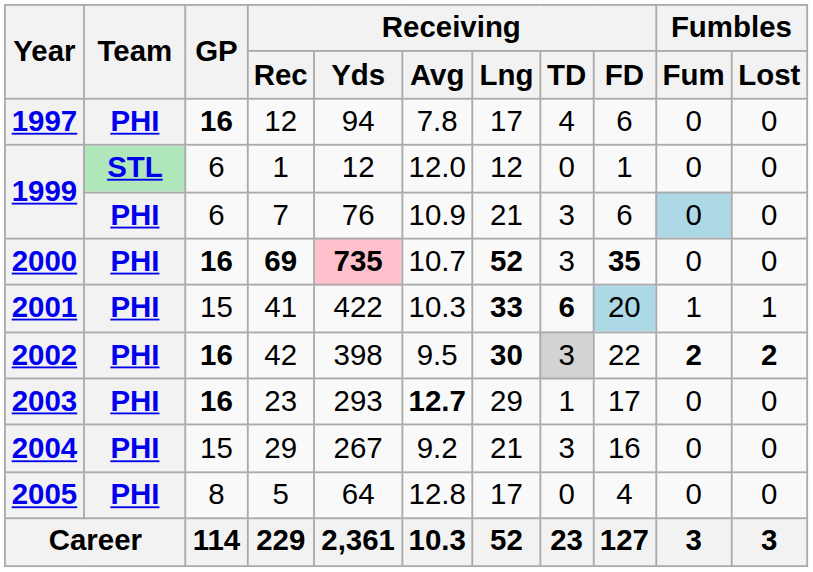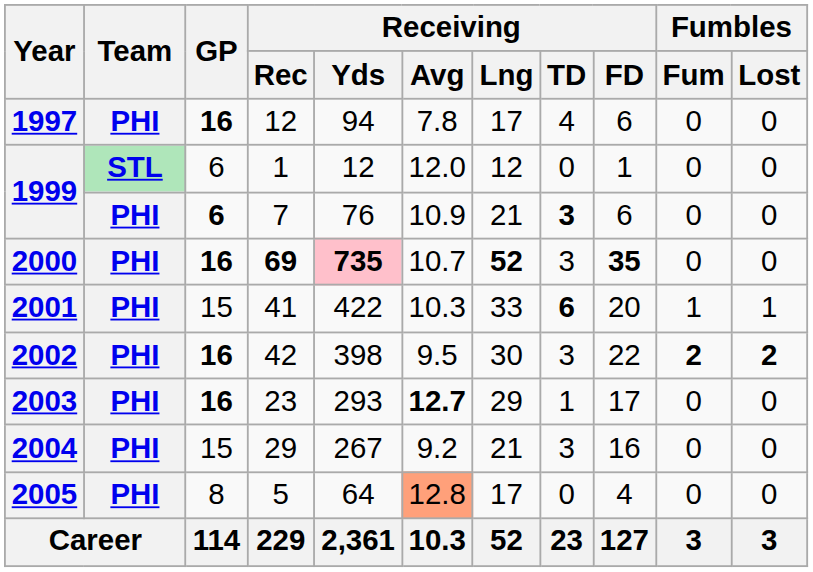(216, 214) normal -> (216, 214) bold
(567, 214) normal -> (567, 214) bold
(694, 214) lightblue background -> (694, 214) no background
(506, 307) bold -> (506, 307) normal
(624, 307) lightblue background -> (624, 307) no background
(506, 354) bold -> (506, 354) normal
(567, 354) lightgrey background -> (567, 354) no background
(437, 494) no background -> (437, 494) lightsalmon background
